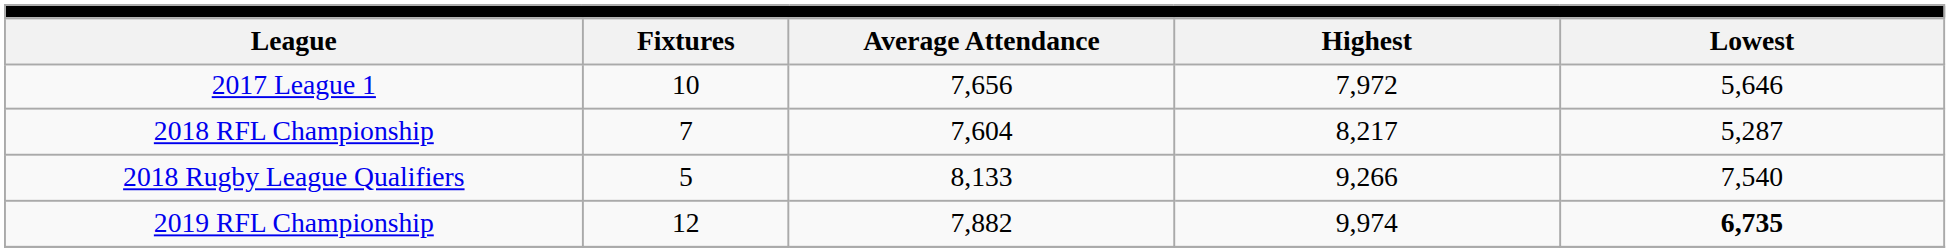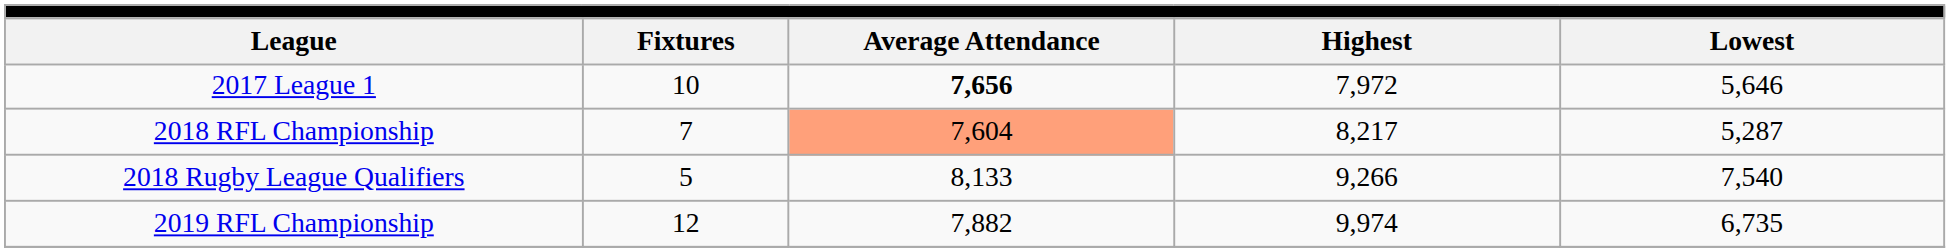(982, 86) normal -> (982, 86) bold
(982, 131) no background -> (982, 131) lightsalmon background
(1752, 223) bold -> (1752, 223) normal
